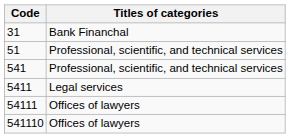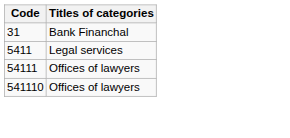- row: (13, 50)
- row: (17, 68)
